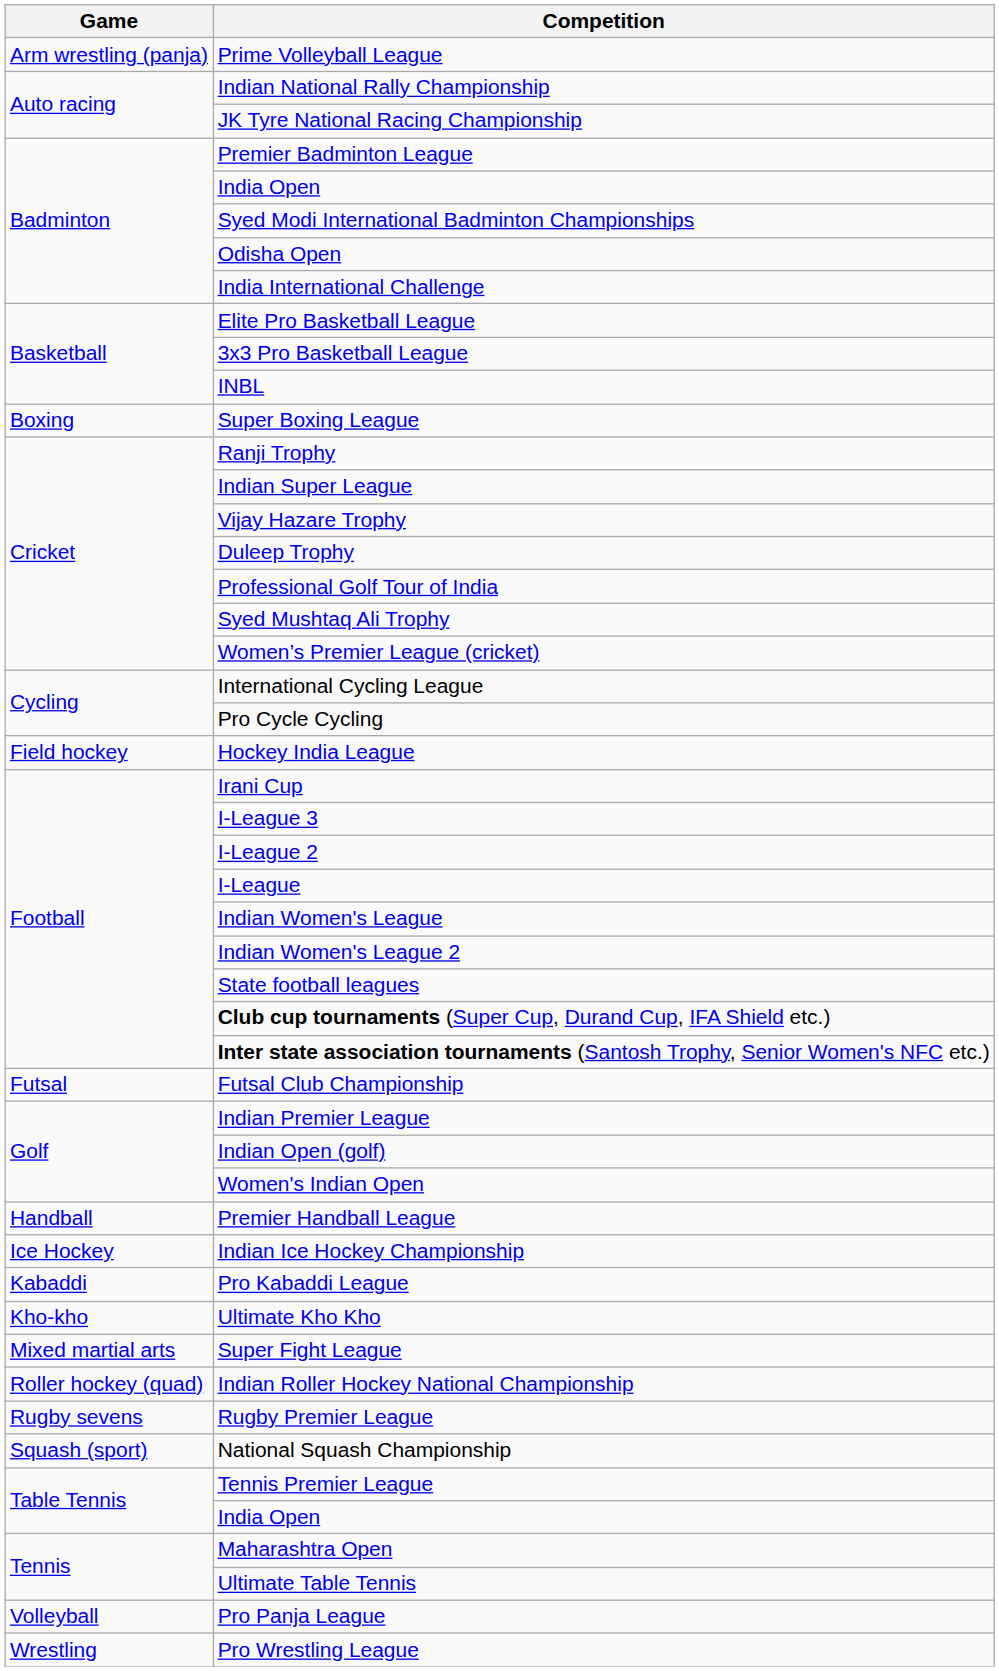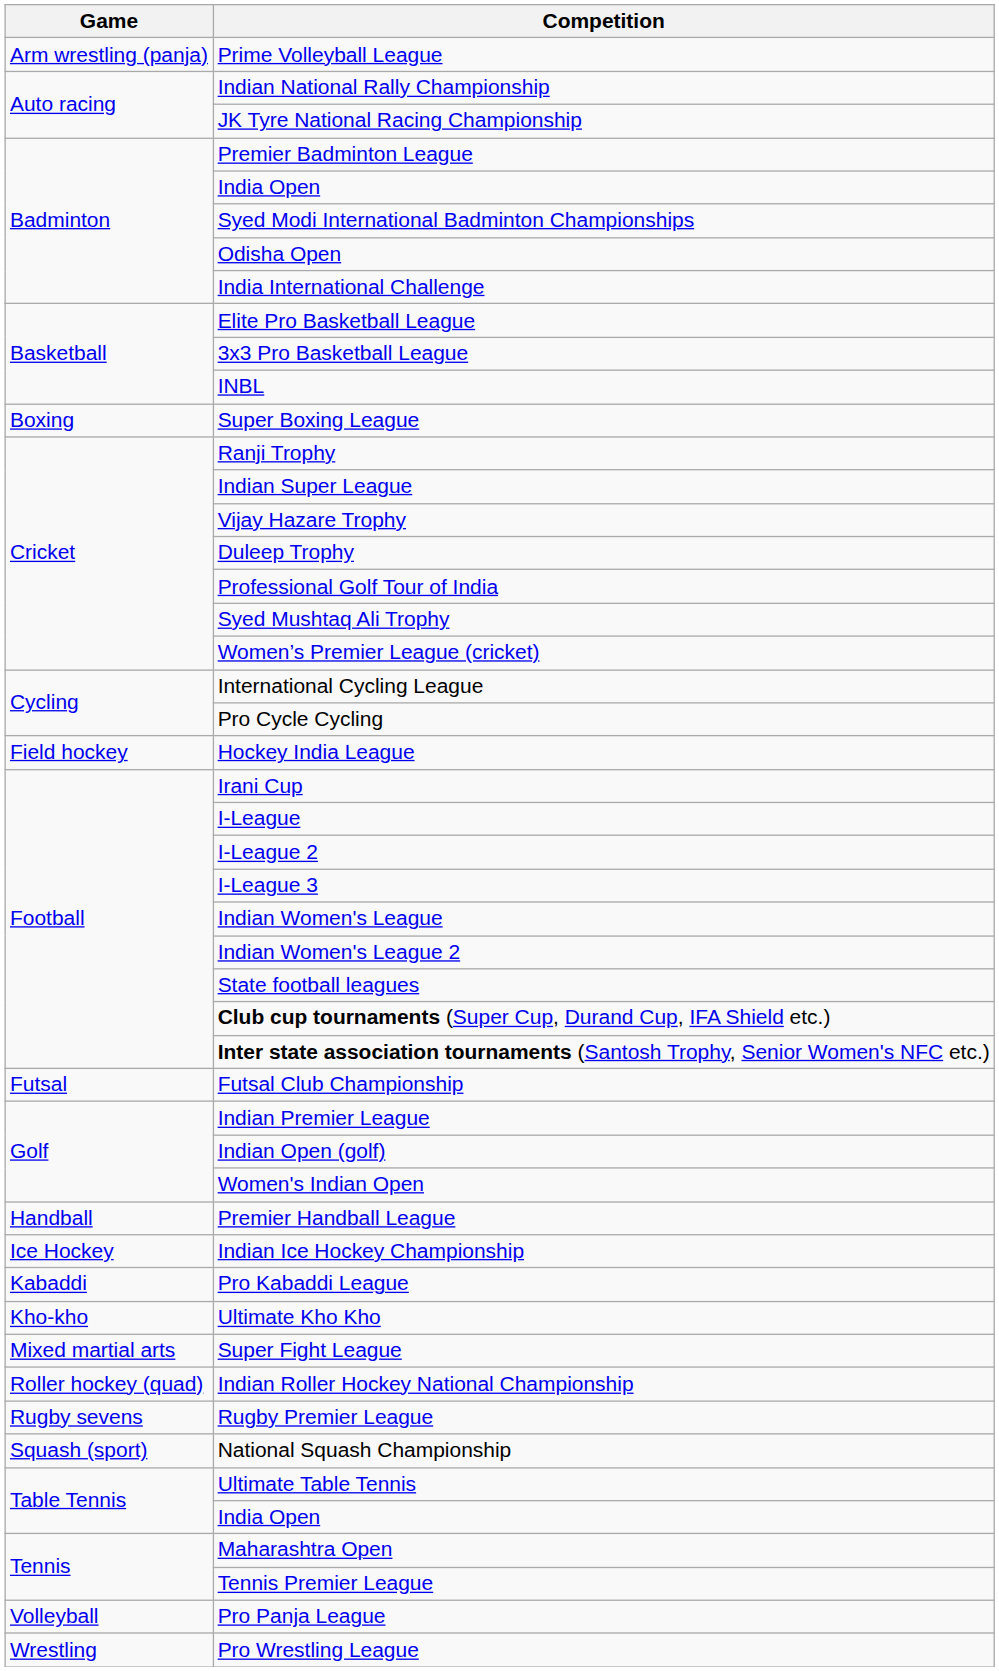(268, 818) I-League 3 -> (259, 818) I-League
(259, 885) I-League -> (268, 885) I-League 3
(325, 1483) Tennis Premier League -> (317, 1483) Ultimate Table Tennis
(317, 1583) Ultimate Table Tennis -> (325, 1583) Tennis Premier League
